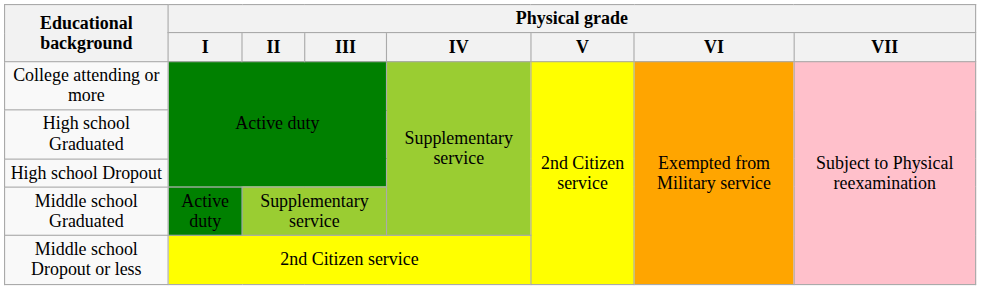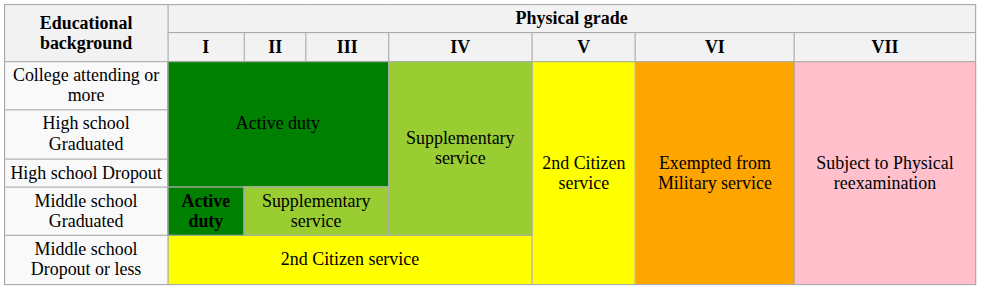(205, 211) normal -> (206, 211) bold
